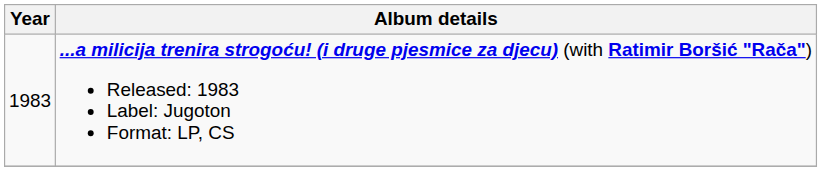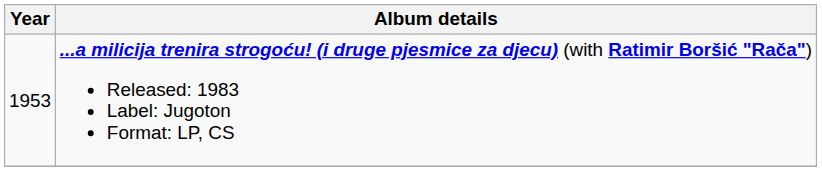(30, 100) 1983 -> (30, 100) 1953
